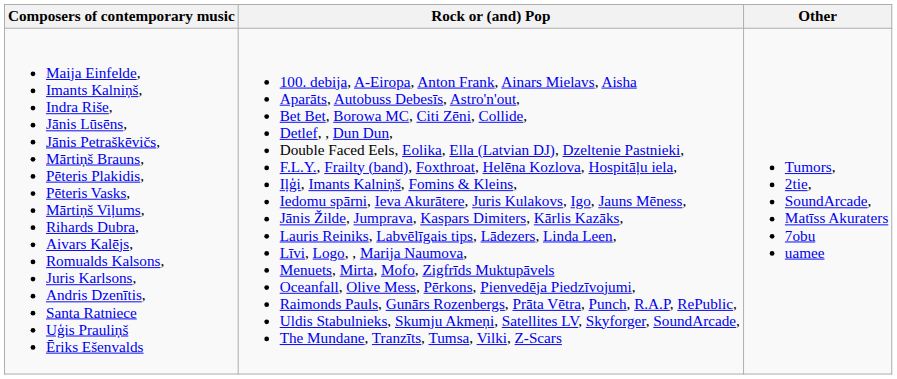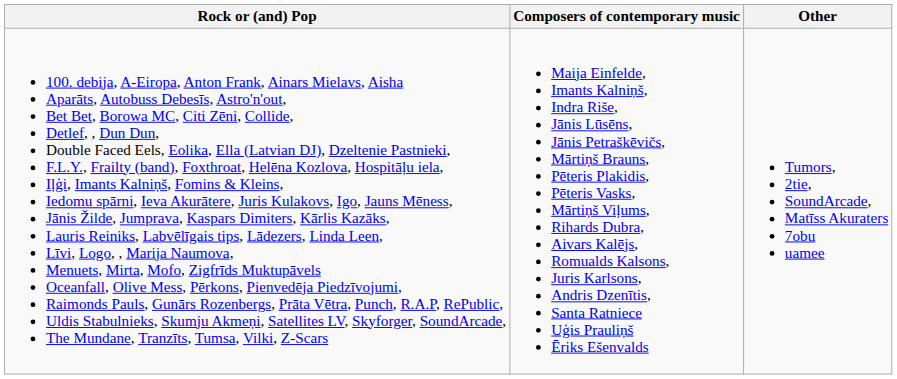columns swapped: (121, 16) <-> (491, 16)
